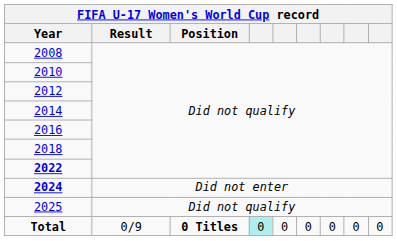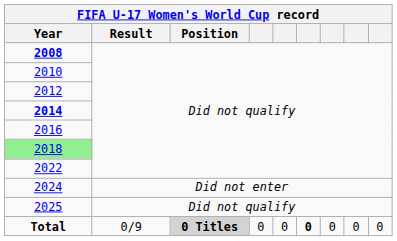(48, 53) normal -> (48, 53) bold
(48, 110) normal -> (48, 110) bold
(48, 149) no background -> (48, 149) lightgreen background
(48, 168) bold -> (48, 168) normal
(48, 188) bold -> (48, 188) normal
(210, 226) no background -> (210, 226) lightgrey background
(261, 226) paleturquoise background -> (261, 226) no background
(308, 226) normal -> (308, 226) bold
